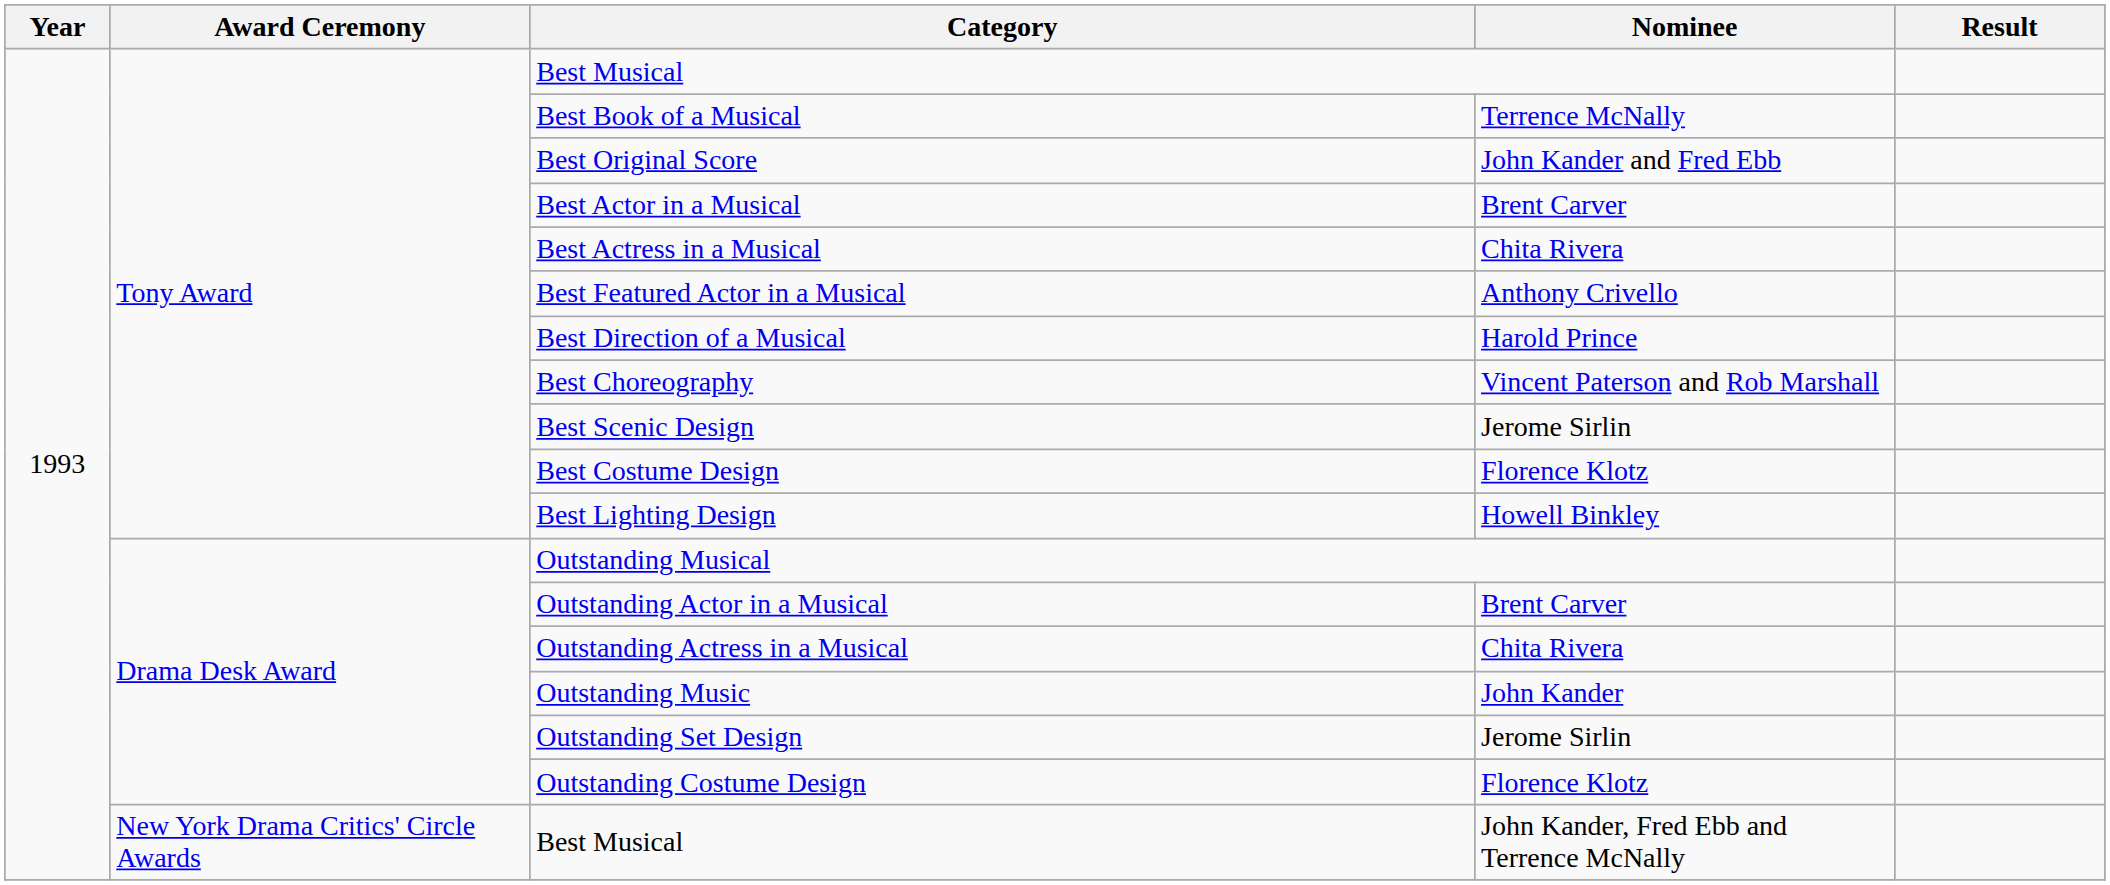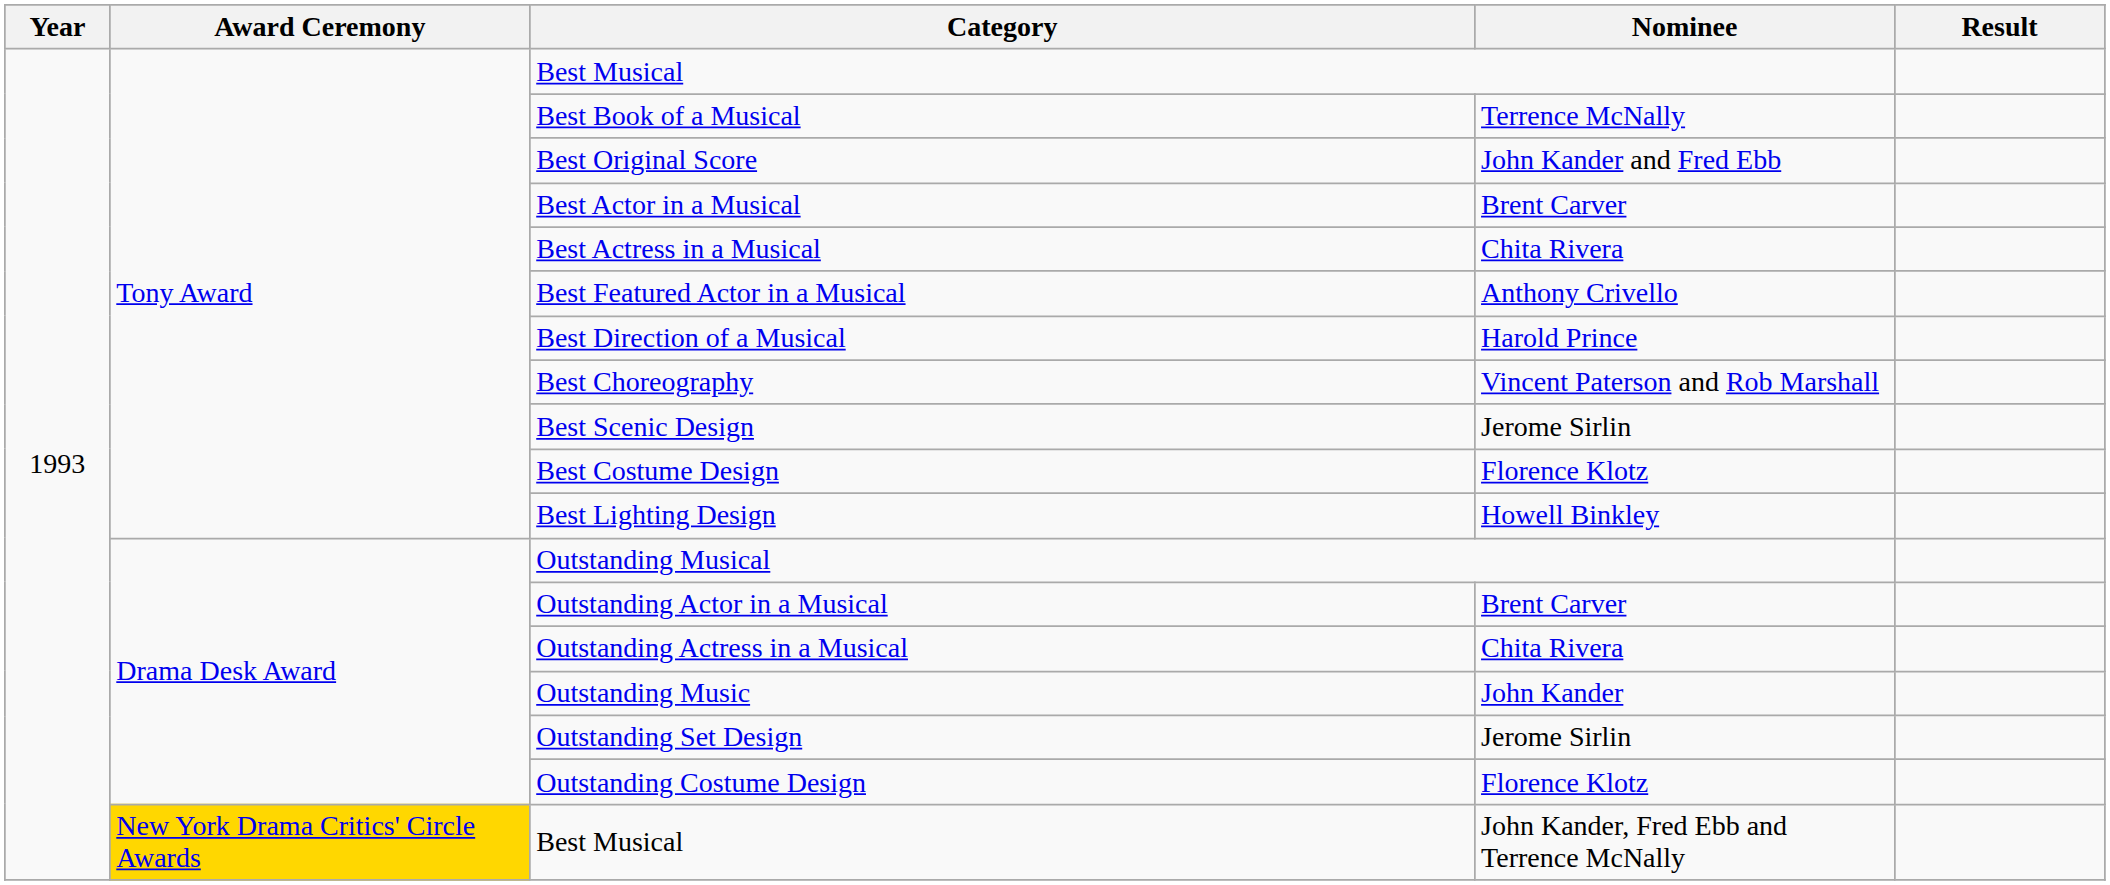(296, 841) no background -> (296, 841) gold background
